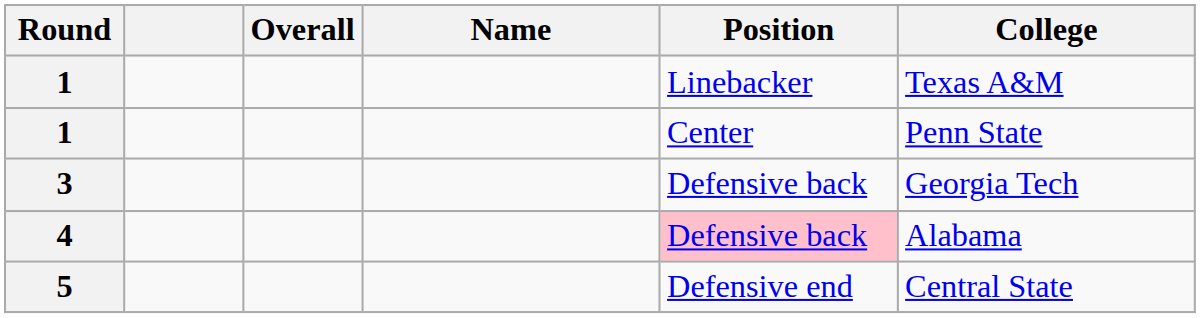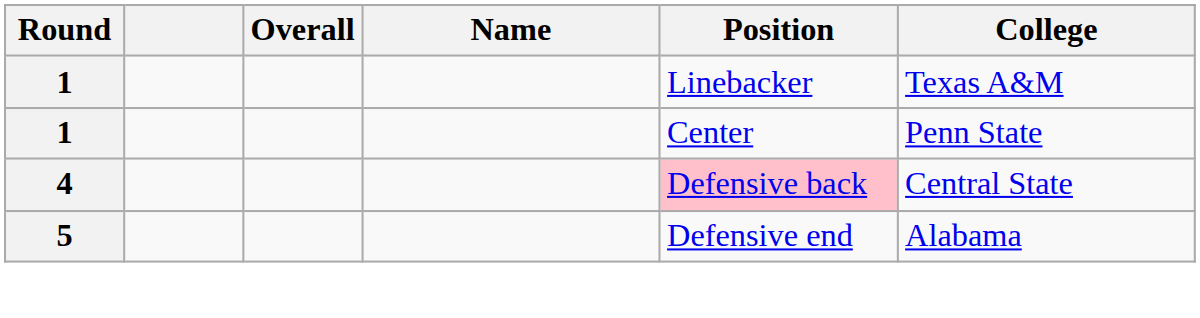- row: (65, 183)
(963, 235) Alabama -> (989, 183) Central State
(989, 286) Central State -> (963, 235) Alabama
